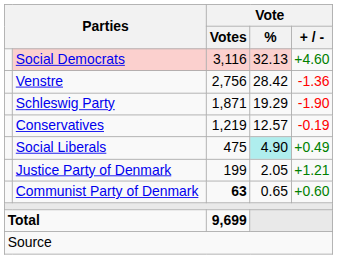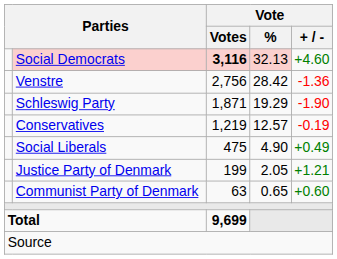(230, 59) normal -> (230, 59) bold
(274, 147) paleturquoise background -> (274, 147) no background
(239, 192) bold -> (239, 192) normal
